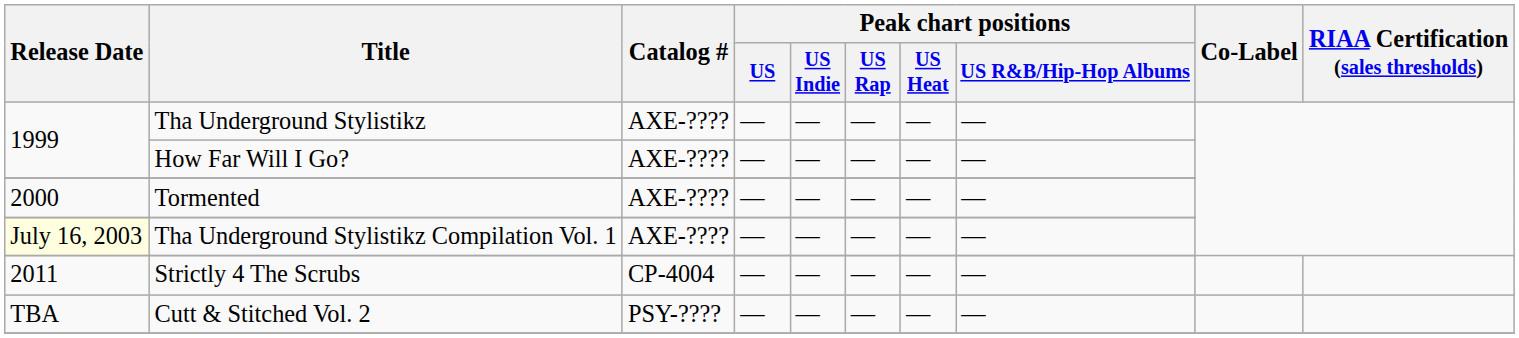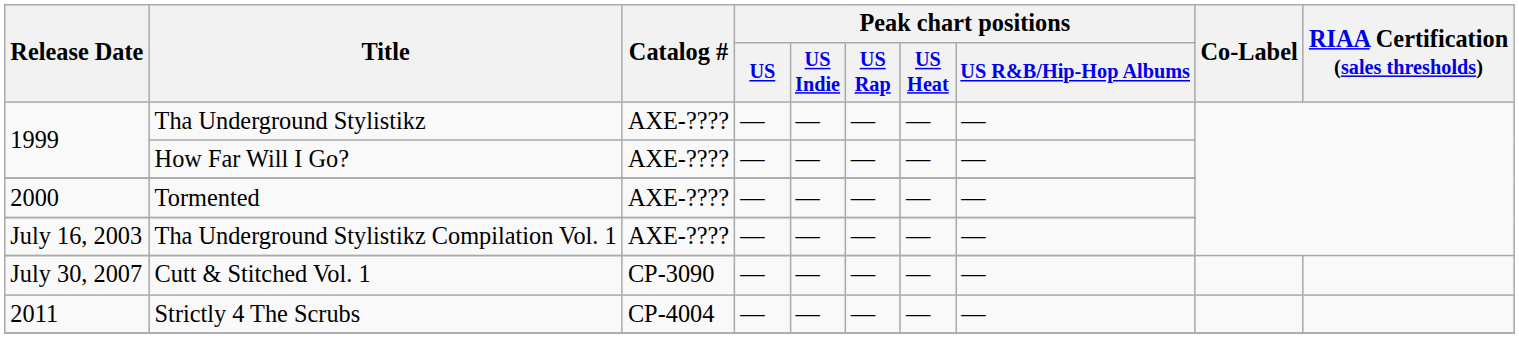(76, 236) lightyellow background -> (76, 236) no background
+ row: (263, 274)
- row: (263, 313)
